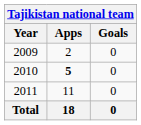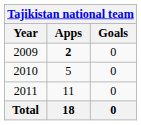(68, 52) normal -> (68, 52) bold
(68, 71) bold -> (68, 71) normal
